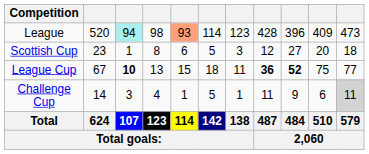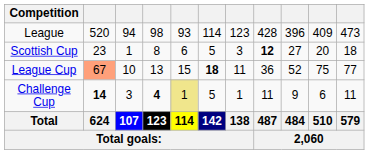(129, 32) paleturquoise background -> (129, 32) no background
(184, 32) lightsalmon background -> (184, 32) no background
(267, 51) normal -> (267, 51) bold
(100, 70) no background -> (100, 70) lightsalmon background
(129, 70) bold -> (129, 70) normal
(212, 70) normal -> (212, 70) bold
(267, 70) bold -> (267, 70) normal
(295, 70) bold -> (295, 70) normal
(100, 95) normal -> (100, 95) bold
(157, 95) normal -> (157, 95) bold
(184, 95) no background -> (184, 95) khaki background
(350, 95) lightgrey background -> (350, 95) no background
